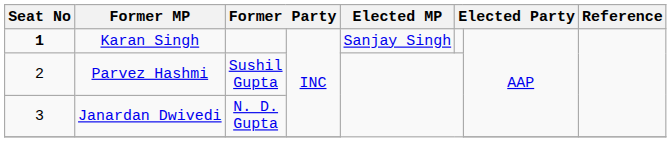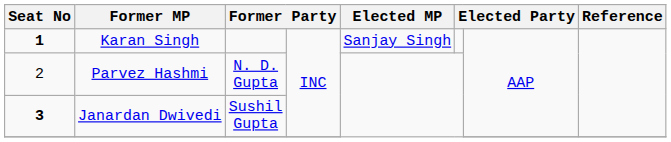(256, 74) Sushil Gupta -> (256, 74) N. D. Gupta
(40, 116) normal -> (40, 116) bold
(256, 116) N. D. Gupta -> (256, 116) Sushil Gupta
